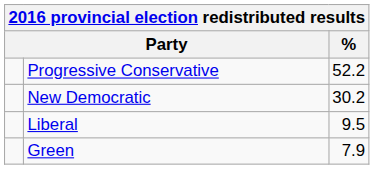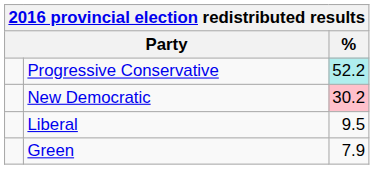(349, 71) no background -> (349, 71) paleturquoise background
(349, 97) no background -> (349, 97) pink background
